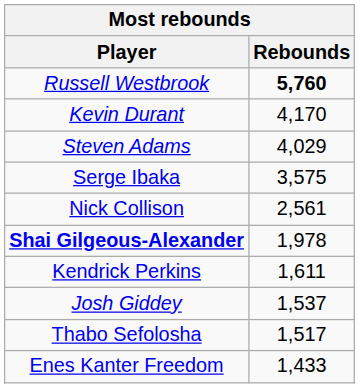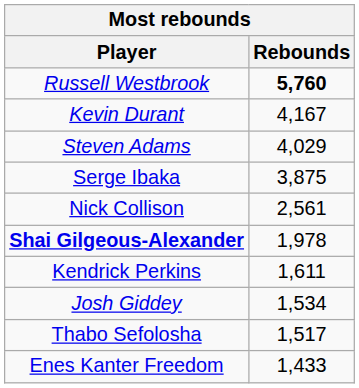(302, 114) 4,170 -> (302, 114) 4,167
(302, 177) 3,575 -> (302, 177) 3,875
(302, 303) 1,537 -> (302, 303) 1,534
